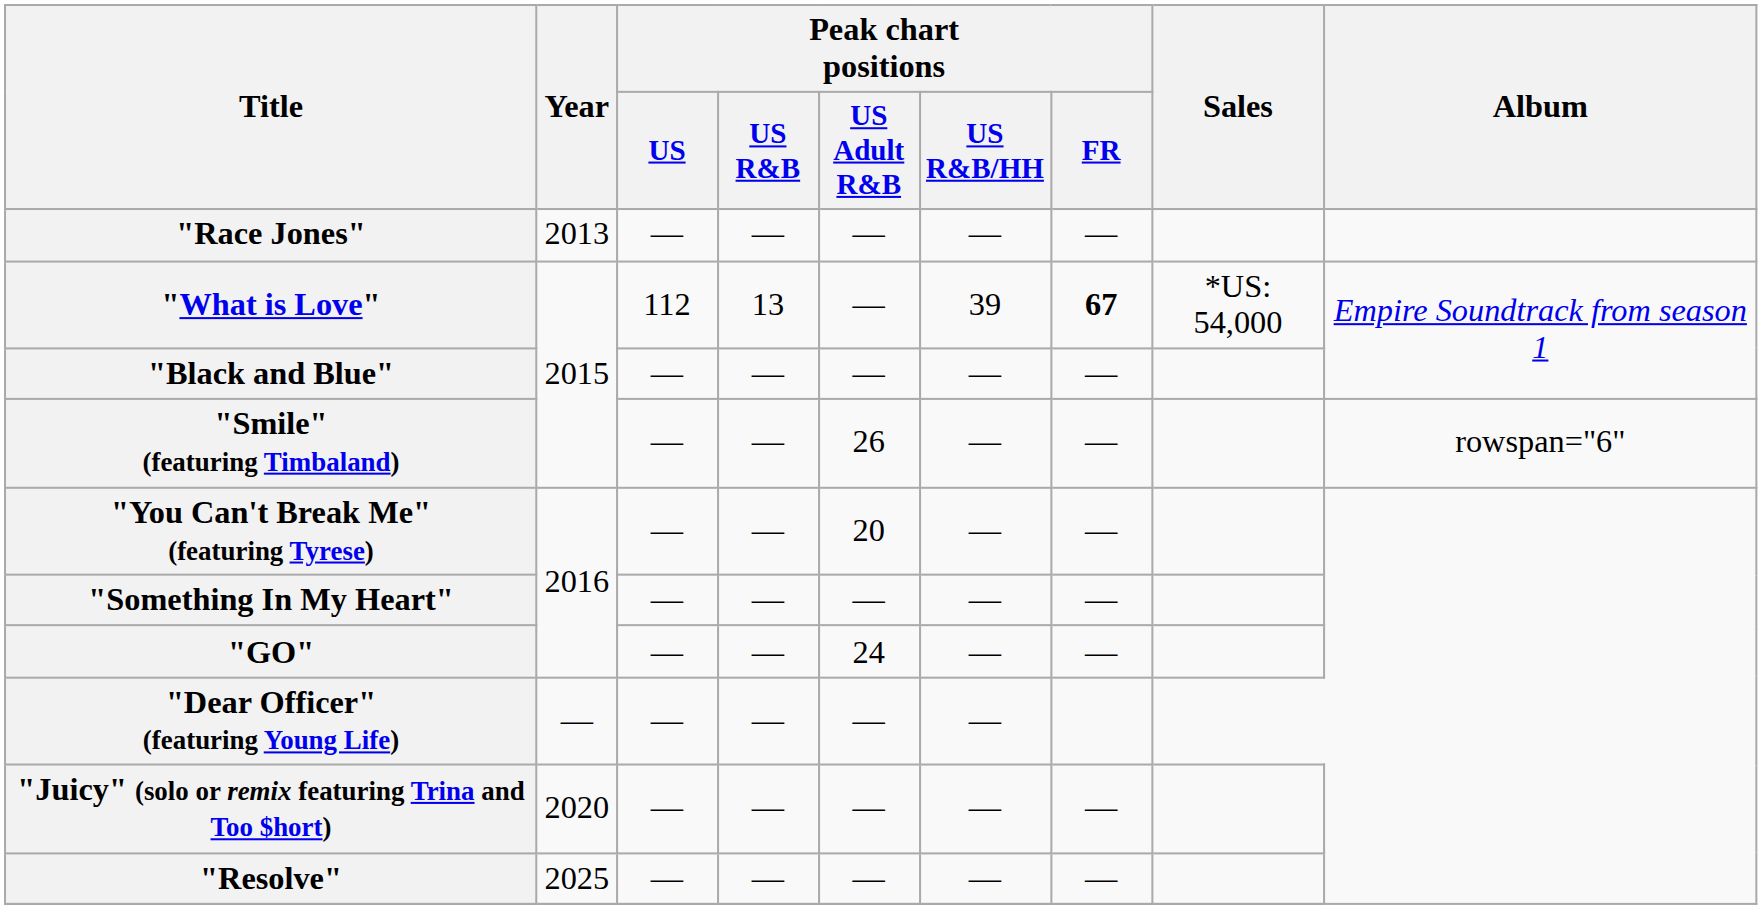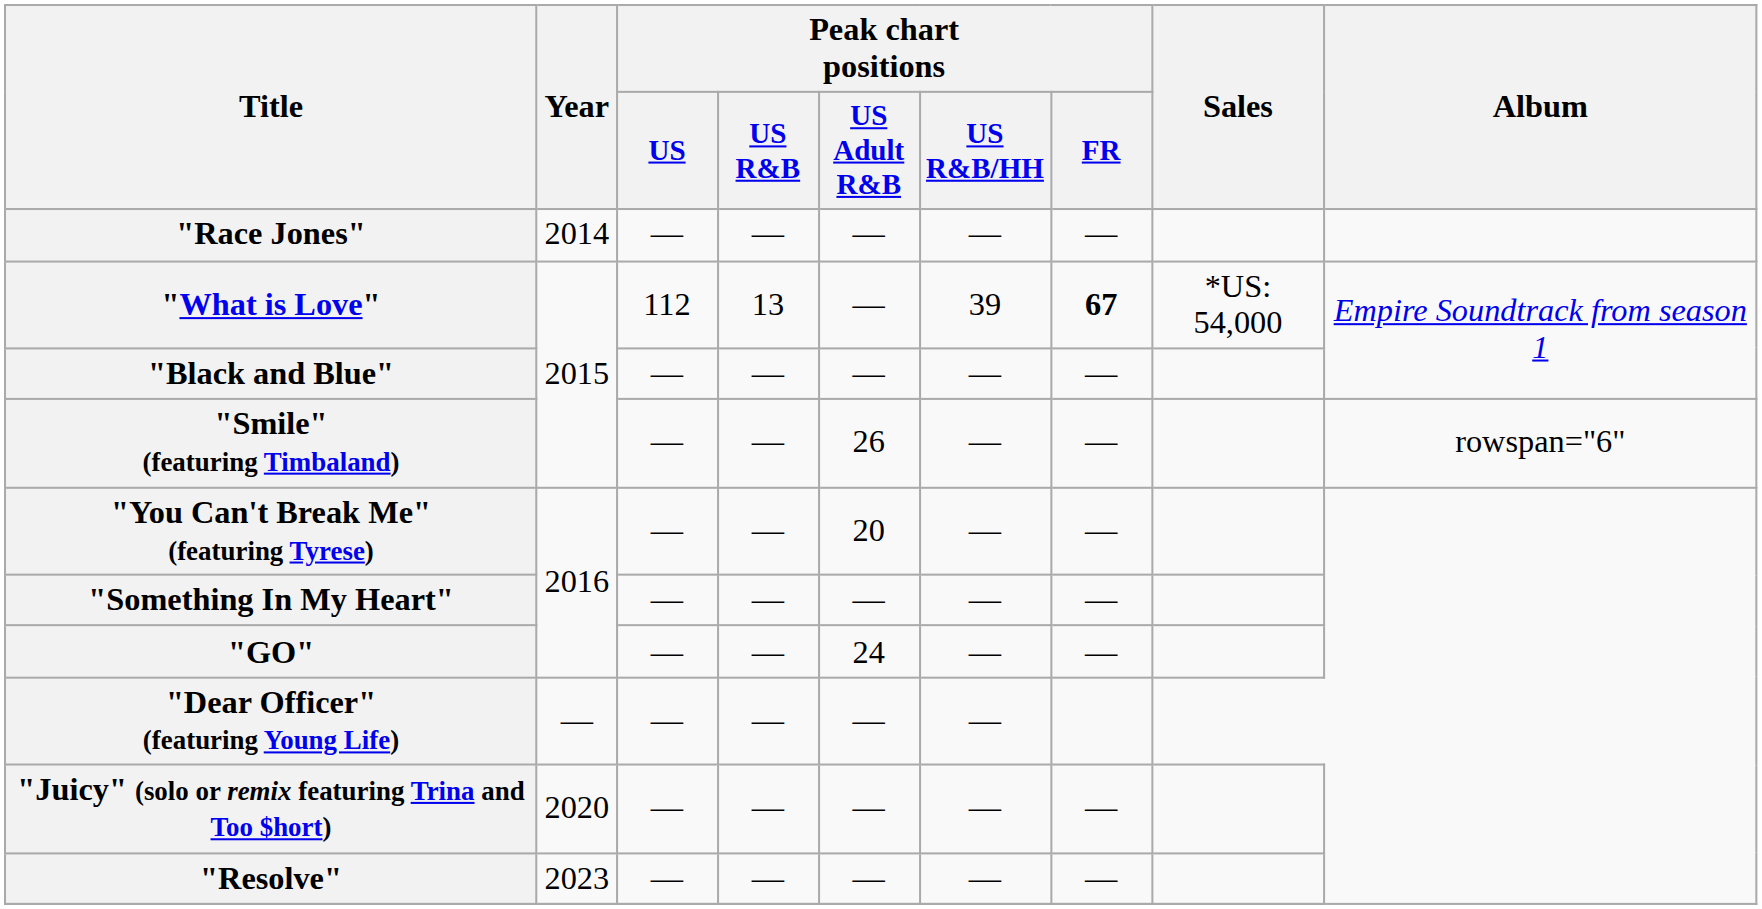(577, 234) 2013 -> (577, 234) 2014
(577, 877) 2025 -> (577, 877) 2023
